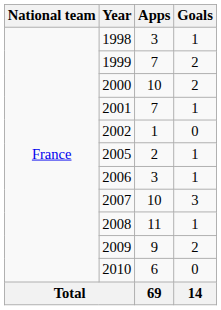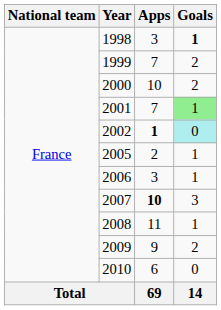(195, 39) normal -> (195, 39) bold
(195, 108) no background -> (195, 108) lightgreen background
(154, 131) normal -> (154, 131) bold
(195, 131) no background -> (195, 131) paleturquoise background
(154, 200) normal -> (154, 200) bold
